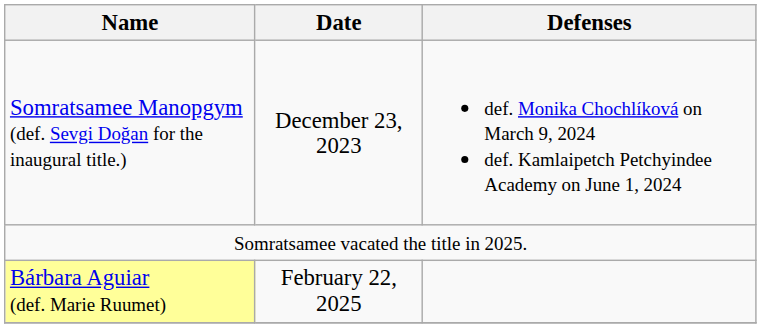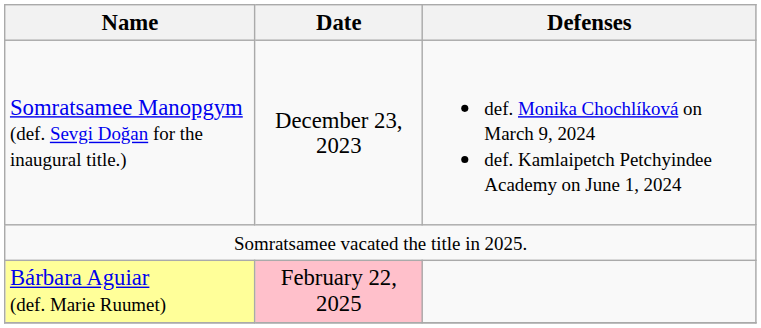(339, 291) no background -> (339, 291) pink background
